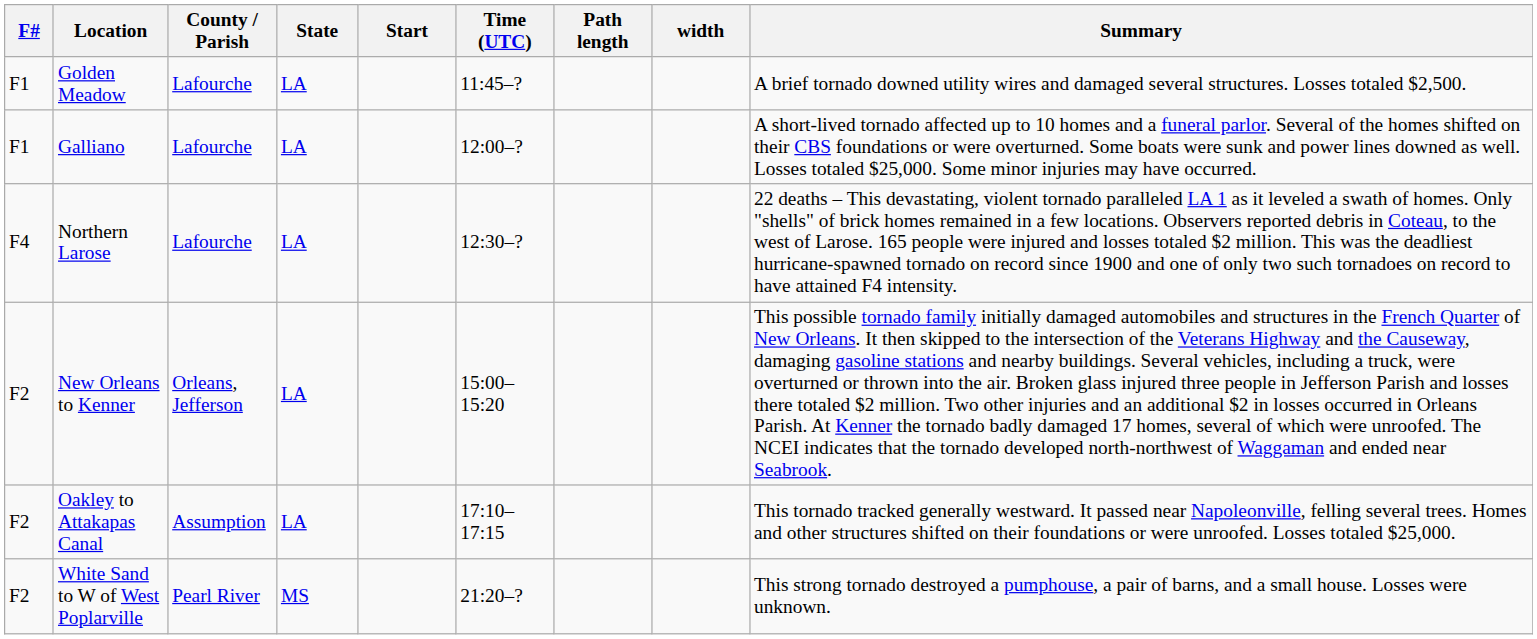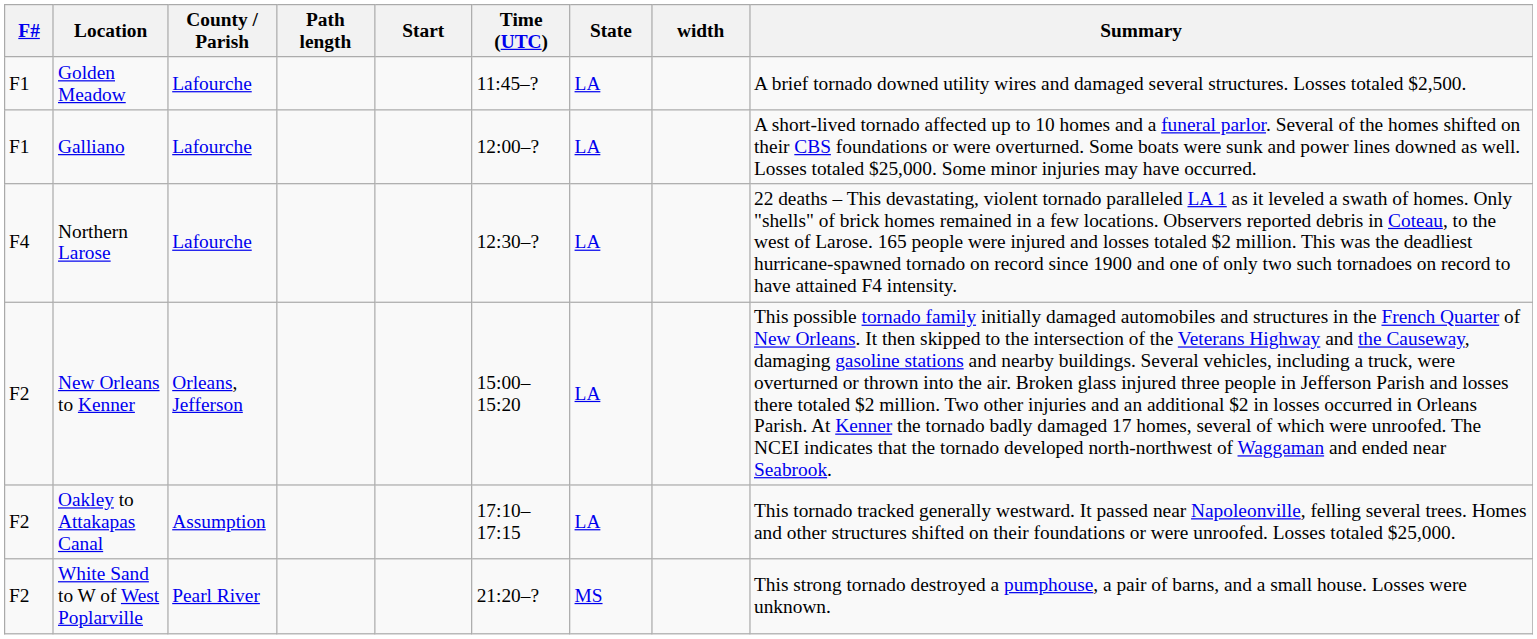columns swapped: (317, 30) <-> (603, 30)
